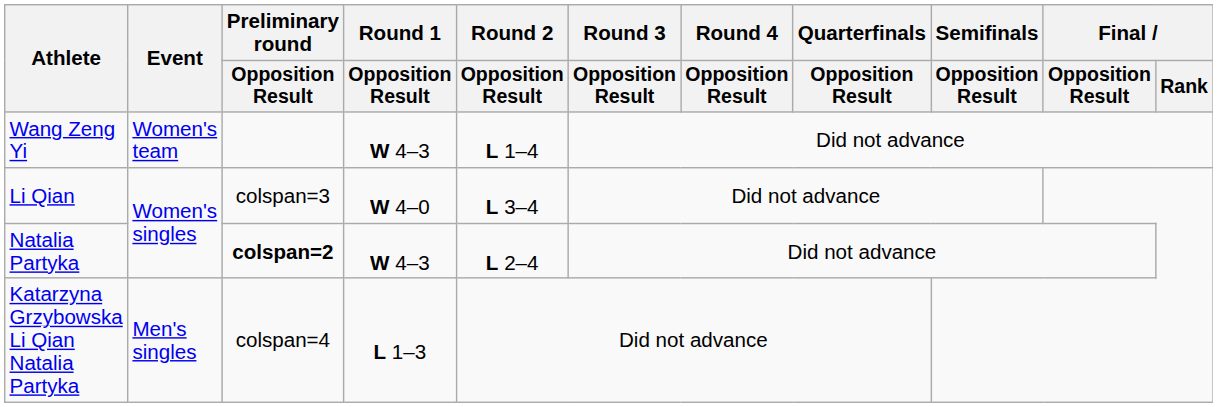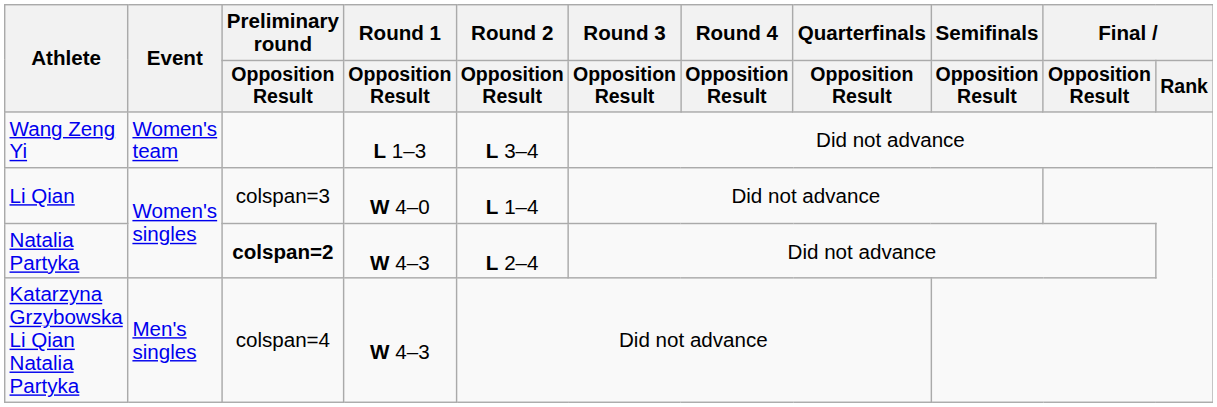(400, 152) W 4–3 -> (400, 152) L 1–3
(512, 152) L 1–4 -> (512, 152) L 3–4
(512, 207) L 3–4 -> (512, 207) L 1–4
(400, 352) L 1–3 -> (400, 352) W 4–3
